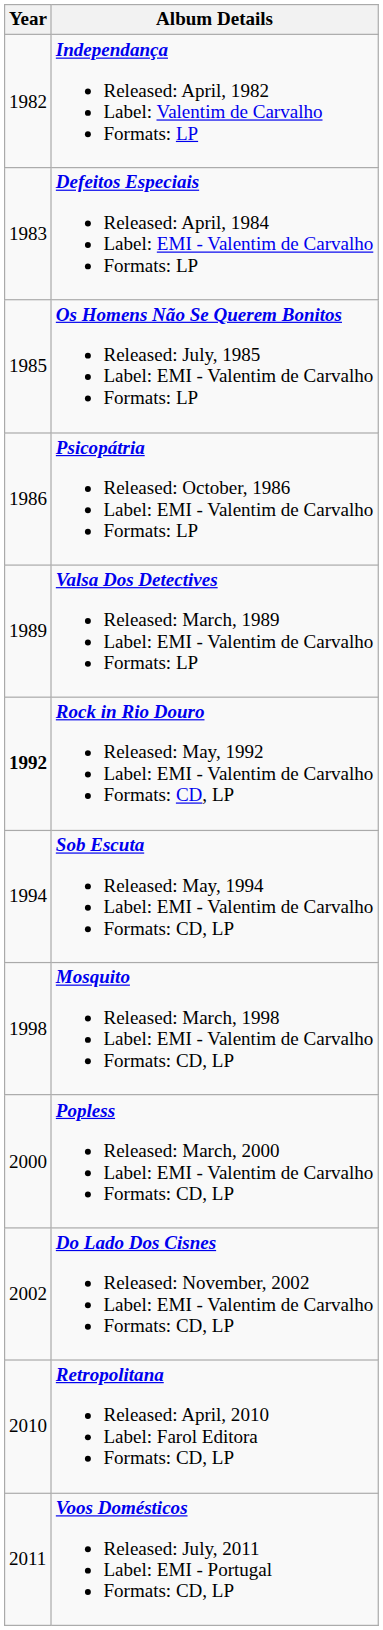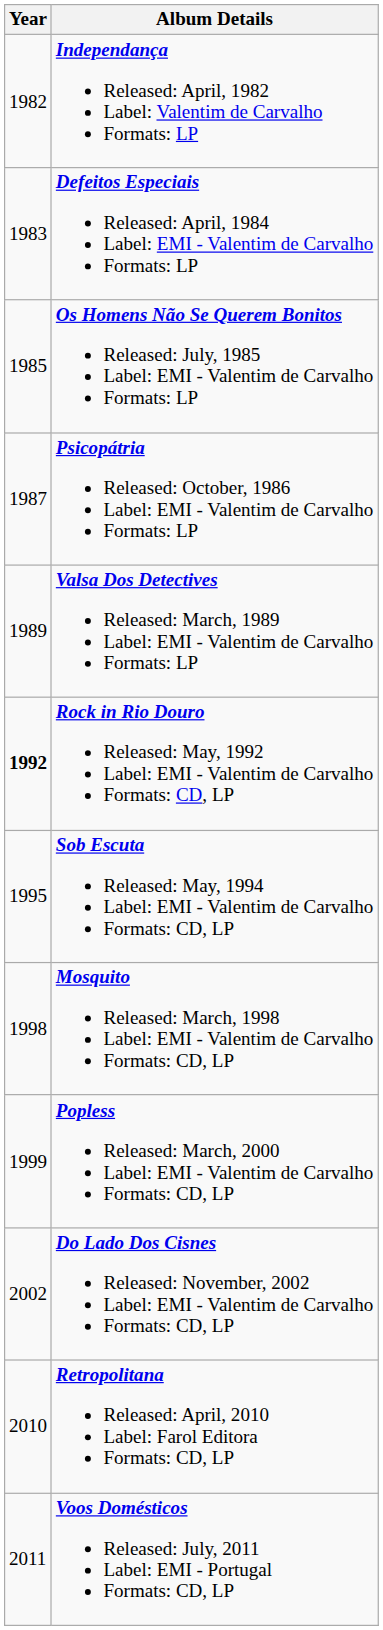(28, 498) 1986 -> (28, 498) 1987
(28, 896) 1994 -> (28, 896) 1995
(28, 1161) 2000 -> (28, 1161) 1999
